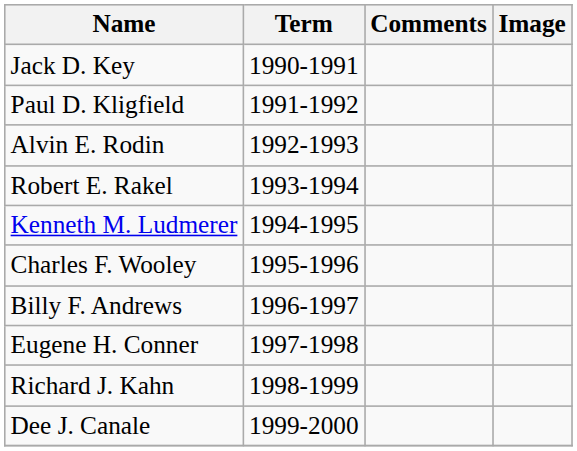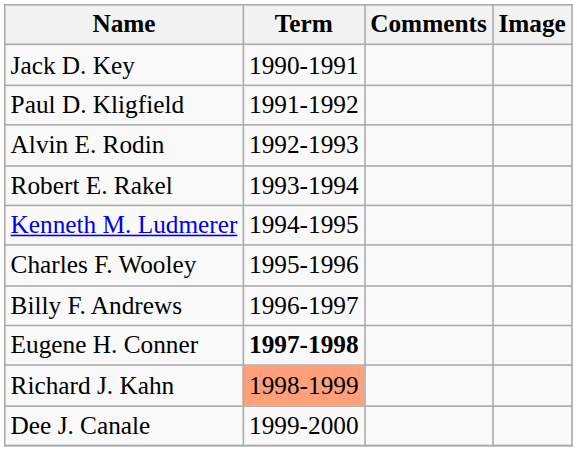(304, 345) normal -> (304, 345) bold
(304, 385) no background -> (304, 385) lightsalmon background
